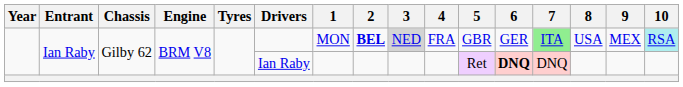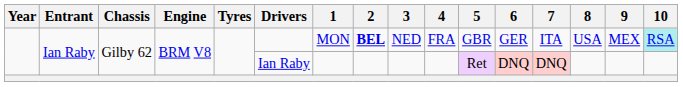(406, 40) lightgrey background -> (406, 40) no background
(552, 40) lightgreen background -> (551, 40) no background
(514, 63) bold -> (514, 63) normal
